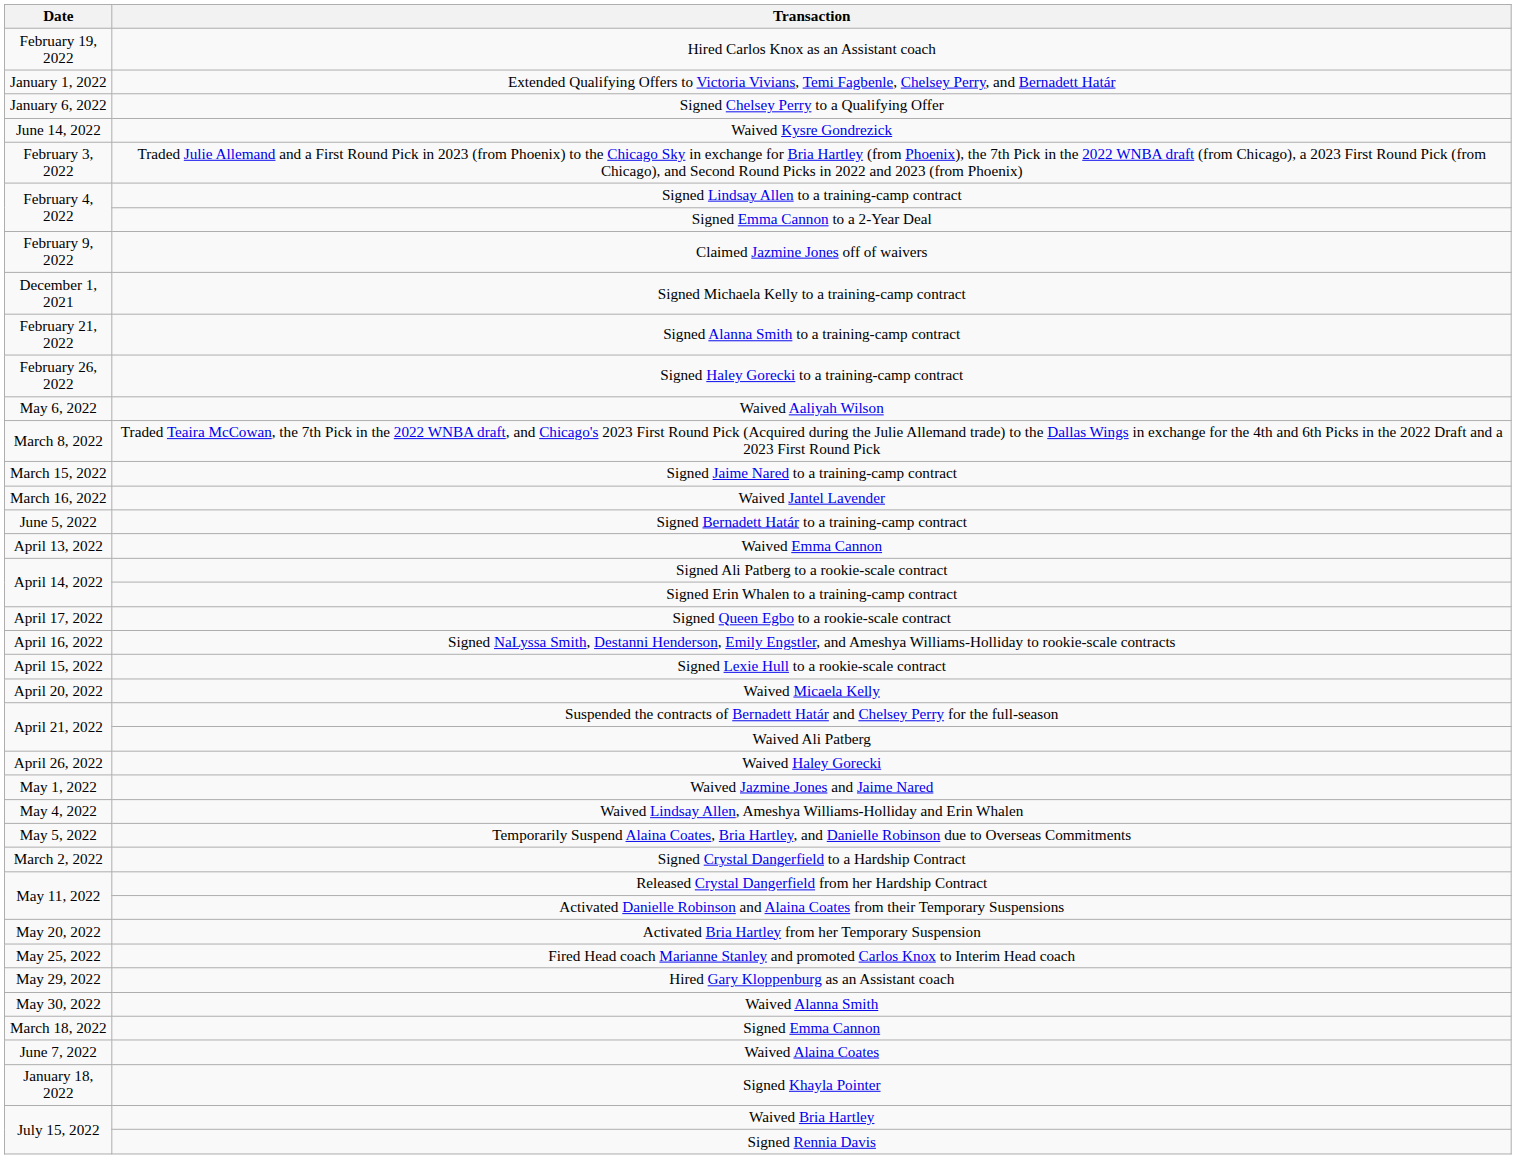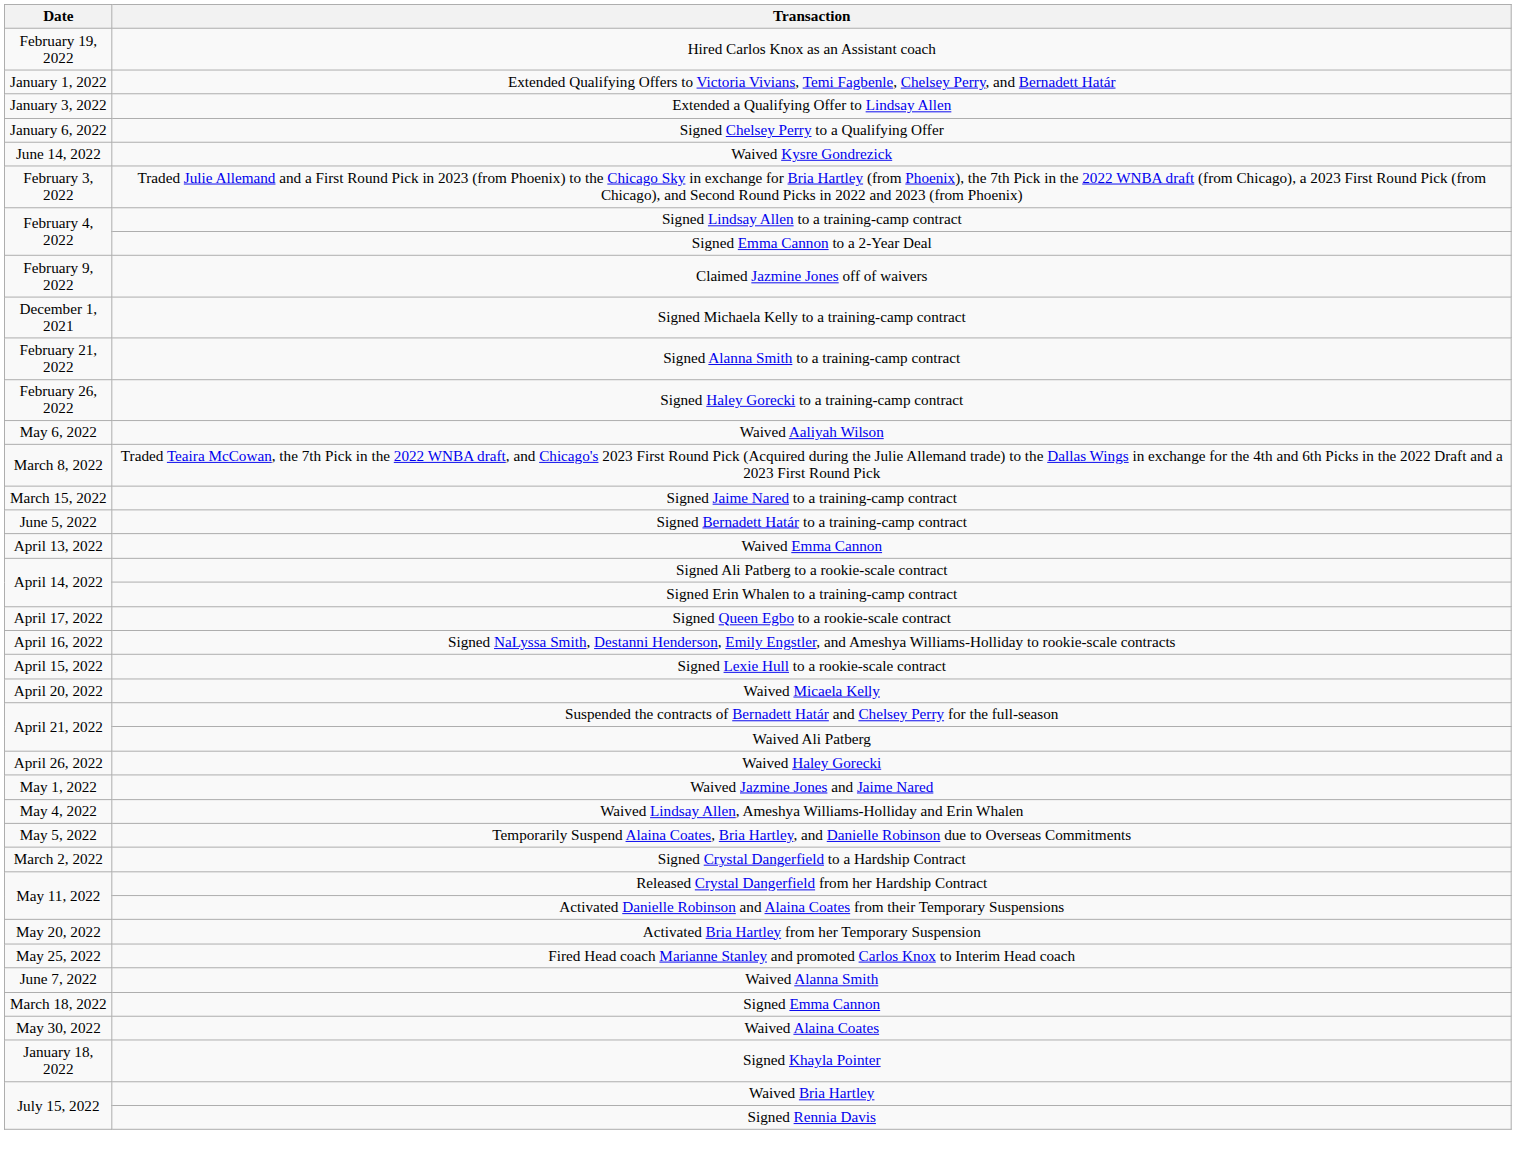+ row: (812, 105)
- row: (812, 497)
- row: (812, 979)
(58, 1004) May 30, 2022 -> (58, 979) June 7, 2022
(58, 1052) June 7, 2022 -> (58, 1028) May 30, 2022
